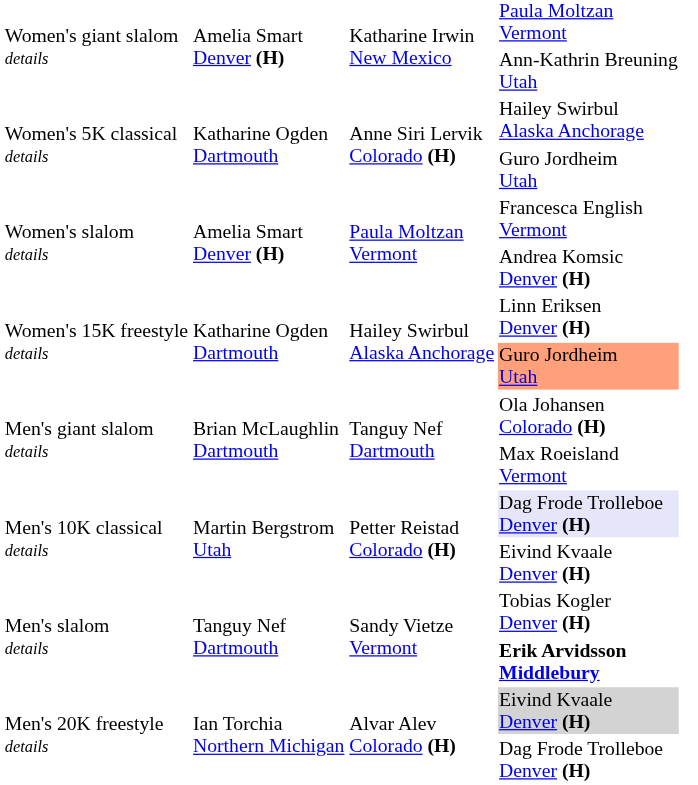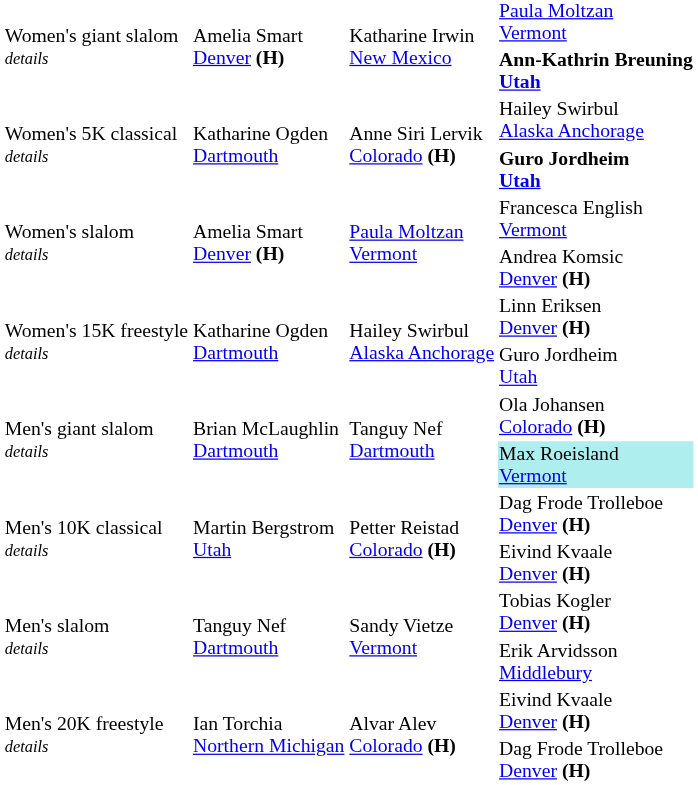(588, 70) normal -> (596, 70) bold
(558, 169) normal -> (564, 169) bold
(558, 366) lightsalmon background -> (558, 366) no background
(559, 464) no background -> (559, 464) paleturquoise background
(581, 513) lavender background -> (581, 513) no background
(563, 661) bold -> (558, 661) normal
(556, 710) lightgrey background -> (556, 710) no background
